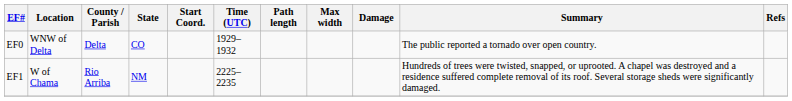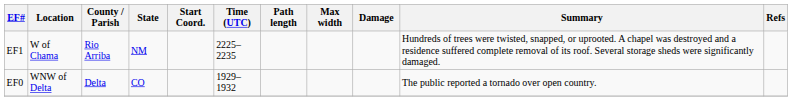rows swapped: (15, 44) <-> (15, 77)
